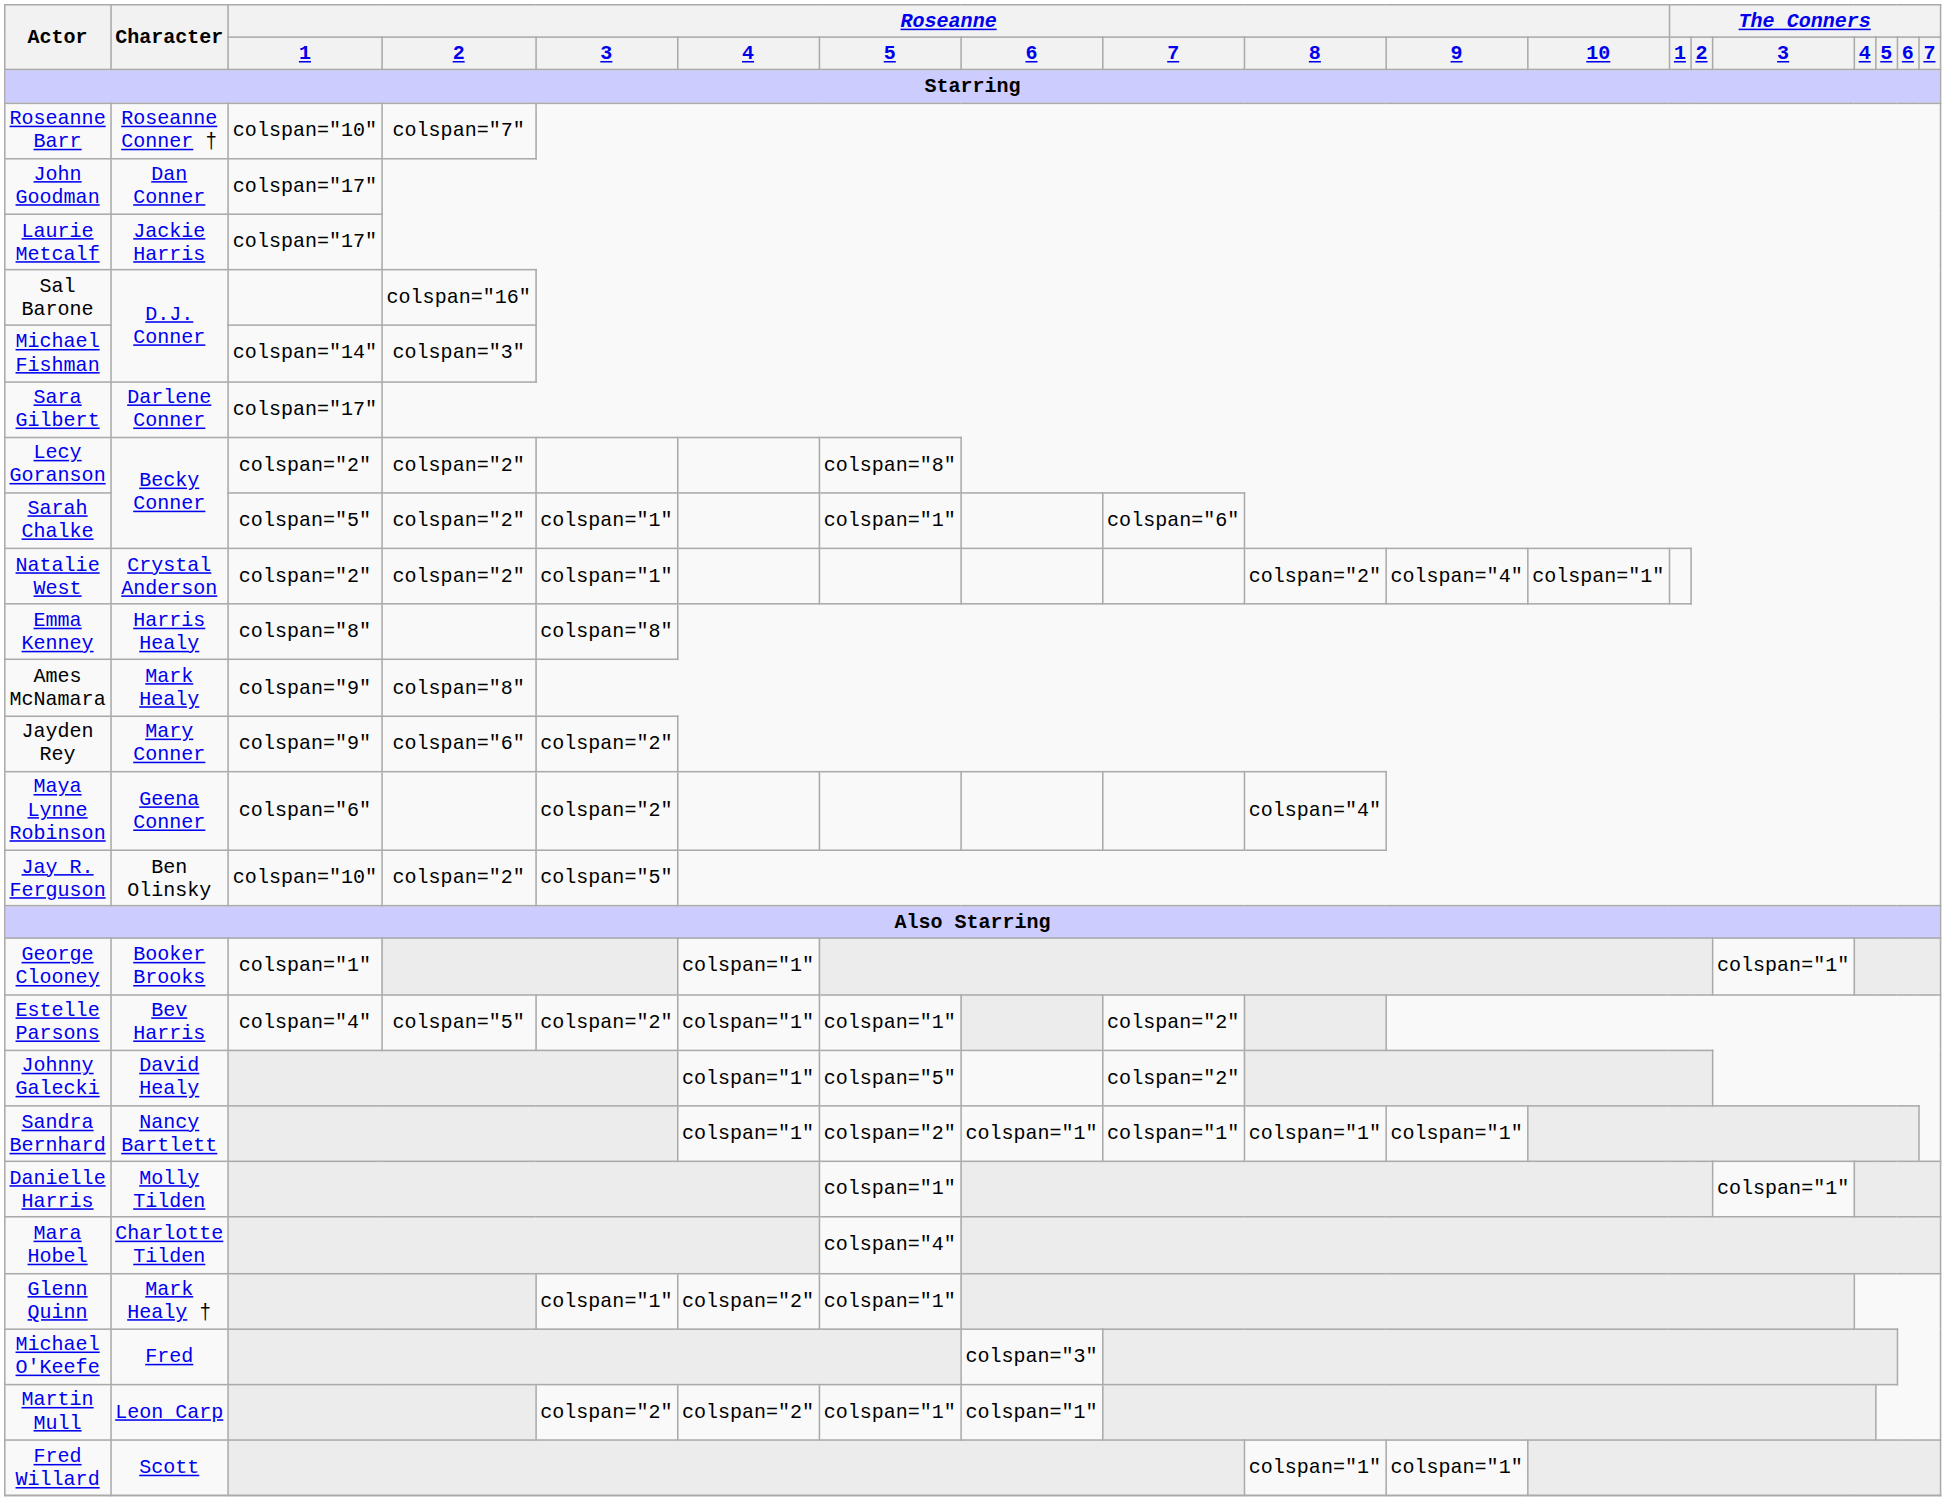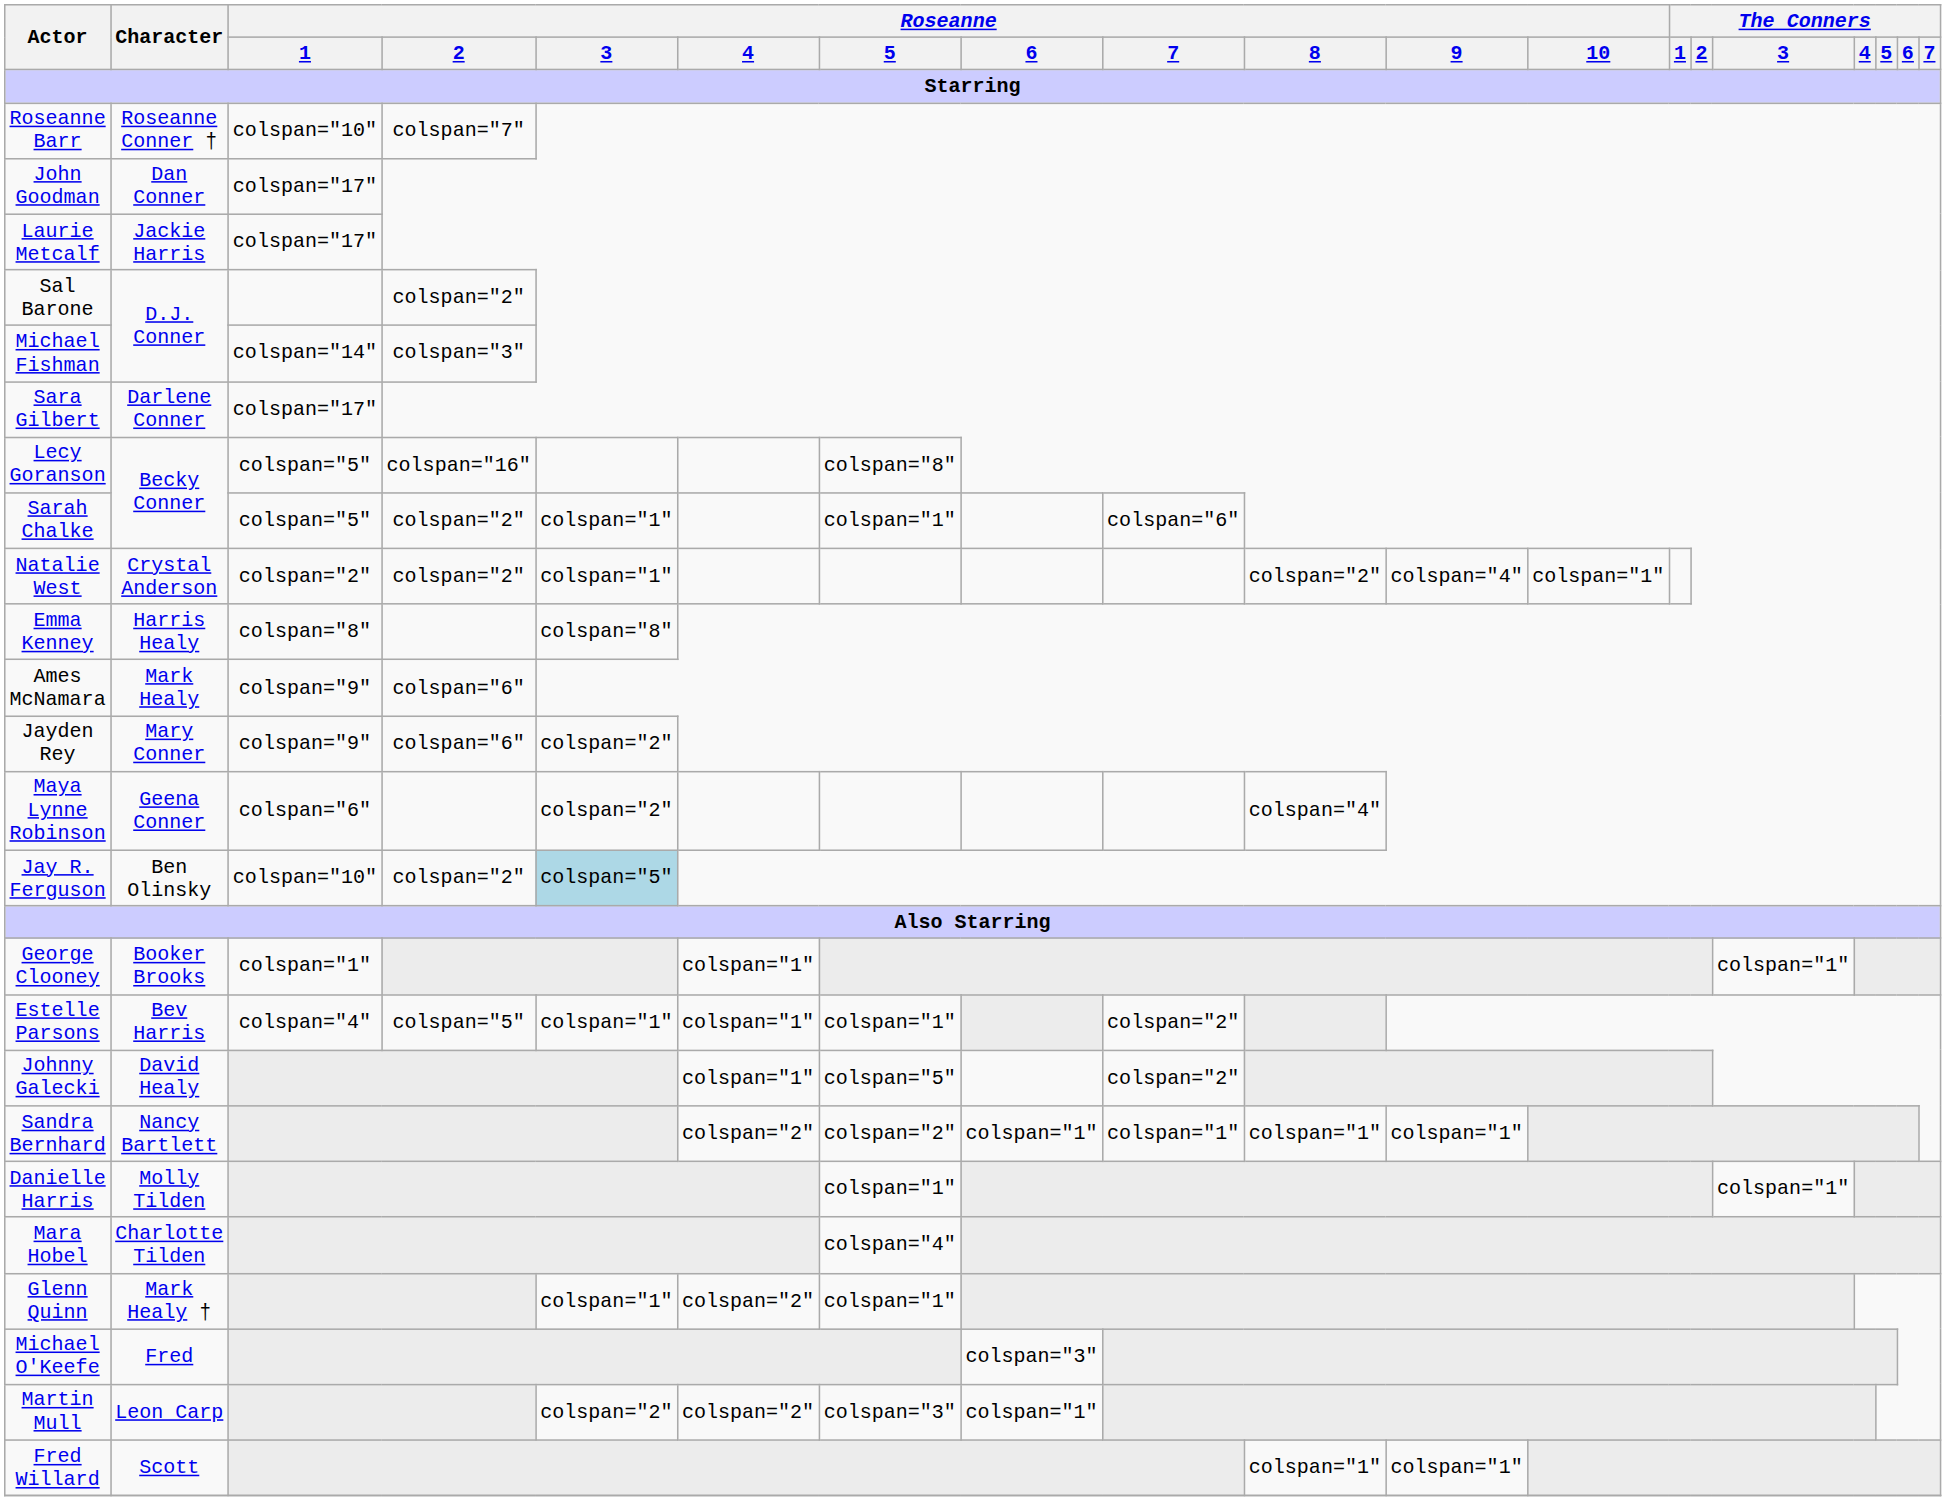(459, 298) colspan="16" -> (459, 298) colspan="2"
(305, 465) colspan="2" -> (305, 465) colspan="5"
(459, 465) colspan="2" -> (459, 465) colspan="16"
(459, 688) colspan="8" -> (459, 688) colspan="6"
(606, 878) no background -> (606, 878) lightblue background
(606, 1022) colspan="2" -> (606, 1022) colspan="1"
(748, 1134) colspan="1" -> (748, 1134) colspan="2"
(890, 1412) colspan="1" -> (890, 1412) colspan="3"
